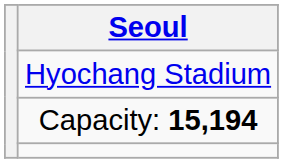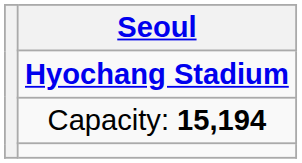(148, 73) normal -> (157, 73) bold
